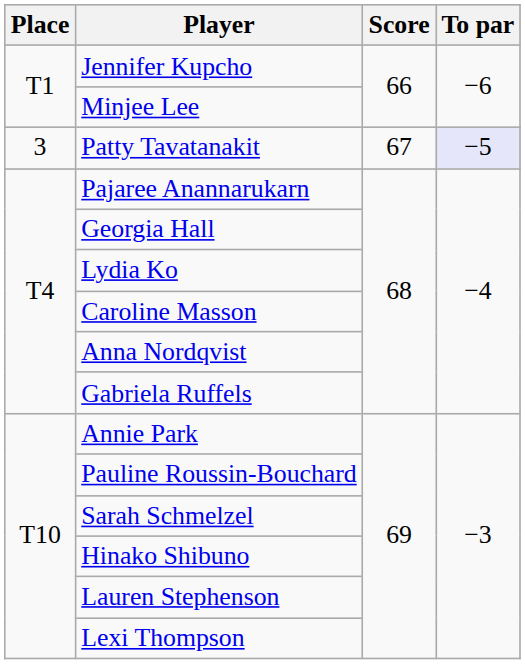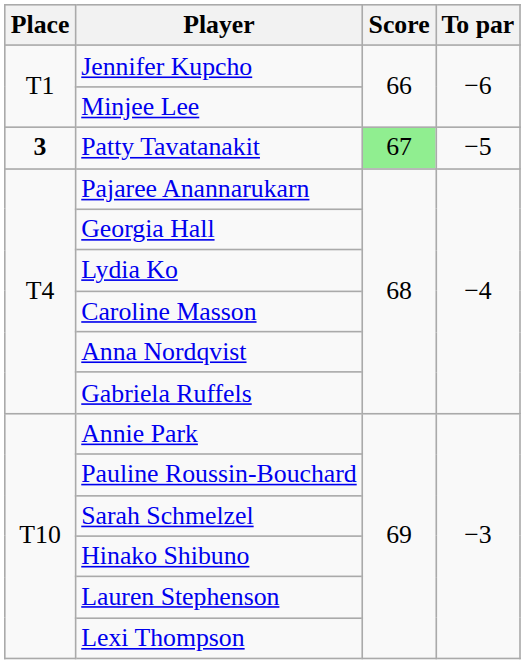(40, 147) normal -> (40, 147) bold
(399, 147) no background -> (399, 147) lightgreen background
(478, 147) lavender background -> (478, 147) no background
